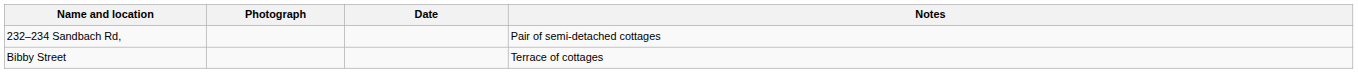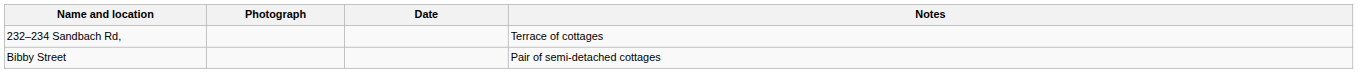(586, 36) Pair of semi-detached cottages -> (557, 36) Terrace of cottages
(557, 57) Terrace of cottages -> (586, 57) Pair of semi-detached cottages
